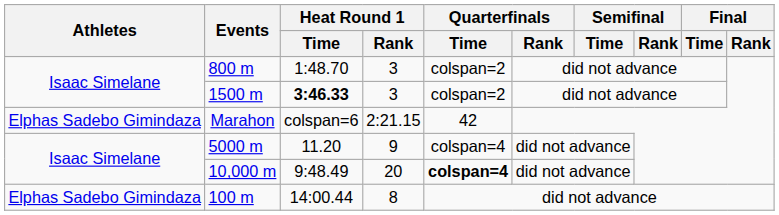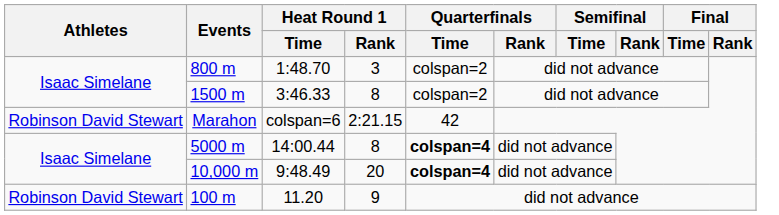(321, 95) bold -> (303, 95) normal
(393, 95) 3 -> (375, 95) 8
(105, 121) Elphas Sadebo Gimindaza -> (96, 121) Robinson David Stewart
(321, 146) 11.20 -> (303, 146) 14:00.44
(393, 146) 9 -> (375, 146) 8
(468, 146) normal -> (450, 146) bold
(105, 198) Elphas Sadebo Gimindaza -> (96, 198) Robinson David Stewart
(321, 198) 14:00.44 -> (303, 198) 11.20
(393, 198) 8 -> (375, 198) 9
